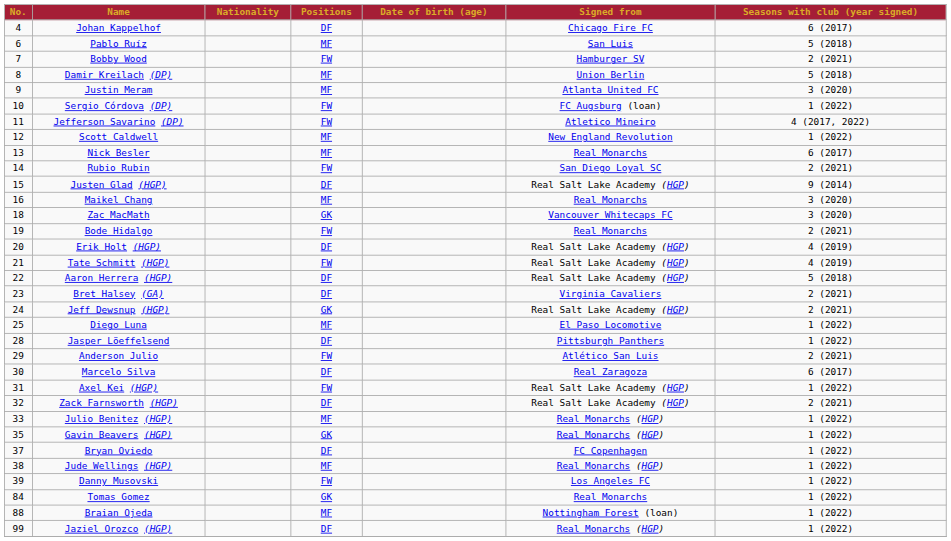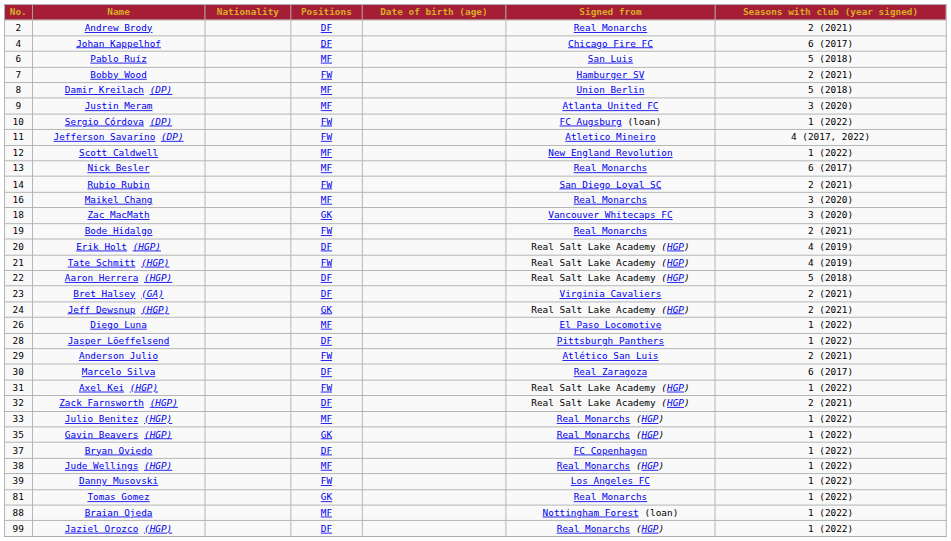+ row: (119, 28)
- row: (119, 184)
(18, 325) 25 -> (18, 325) 26
(18, 497) 84 -> (18, 497) 81
